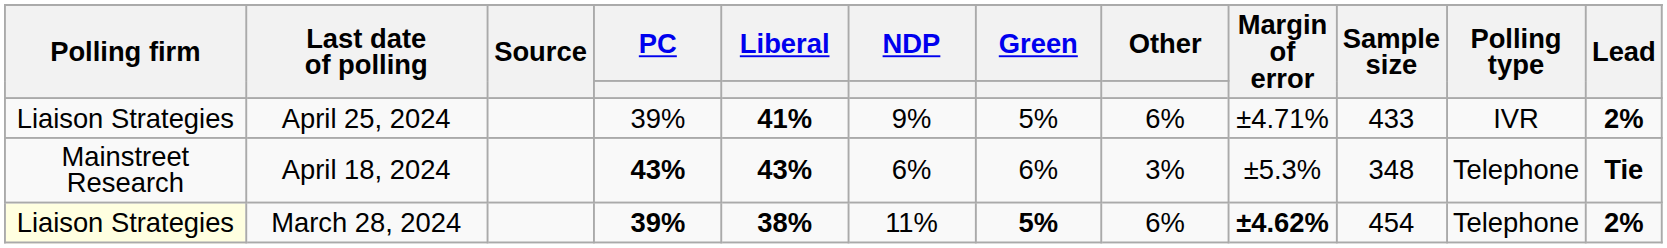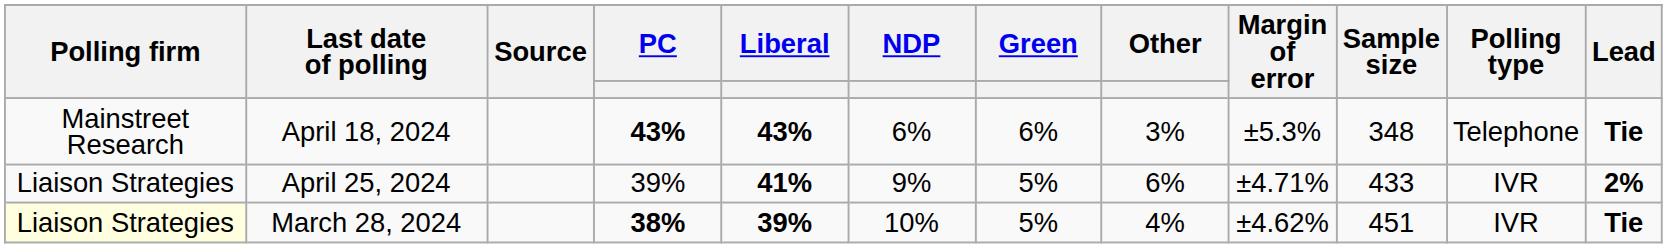rows swapped: (366, 118) <-> (366, 170)
(658, 223) 39% -> (658, 223) 38%
(785, 223) 38% -> (785, 223) 39%
(911, 223) 11% -> (911, 223) 10%
(1038, 223) bold -> (1038, 223) normal
(1165, 223) 6% -> (1165, 223) 4%
(1282, 223) bold -> (1282, 223) normal
(1391, 223) 454 -> (1391, 223) 451
(1516, 223) Telephone -> (1516, 223) IVR
(1624, 223) 2% -> (1624, 223) Tie
